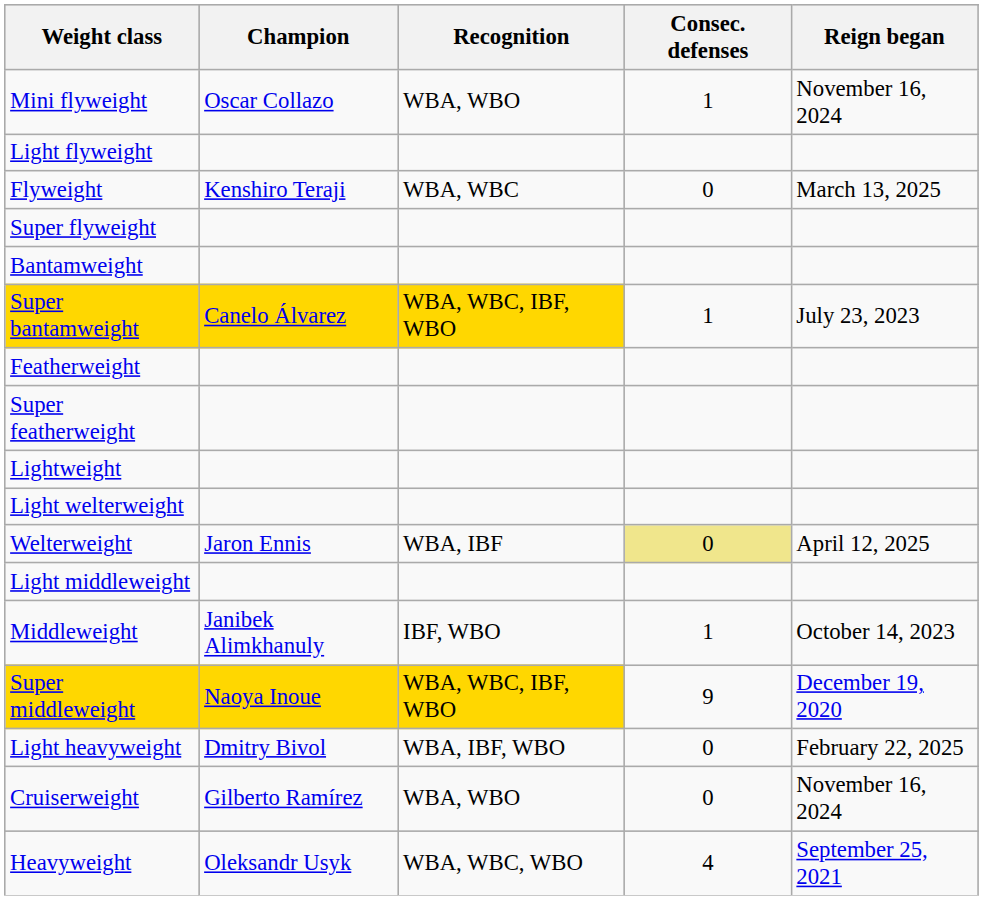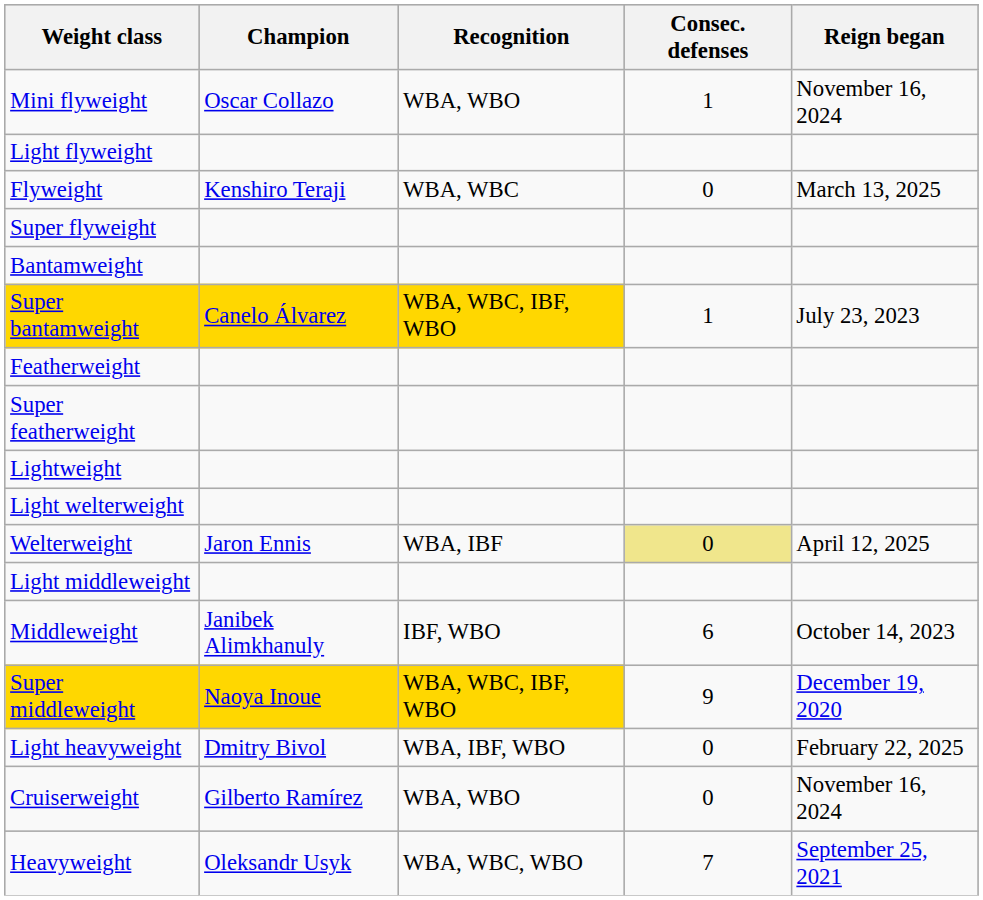(708, 631) 1 -> (708, 631) 6
(708, 862) 4 -> (708, 862) 7
